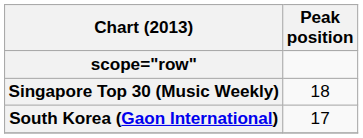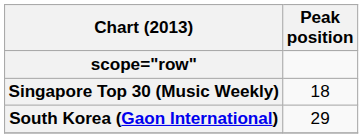(320, 118) 17 -> (320, 118) 29
